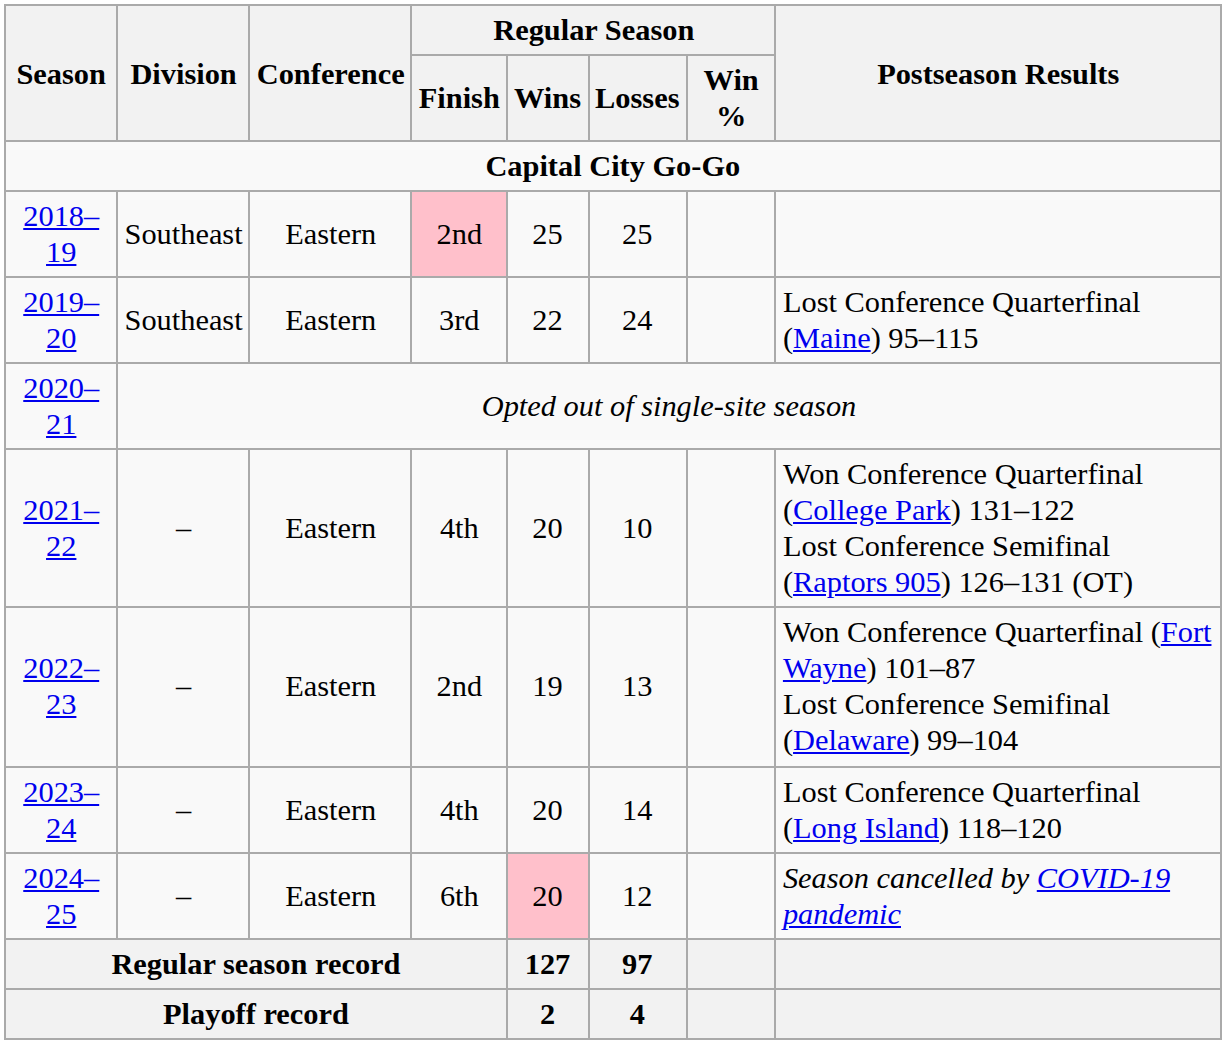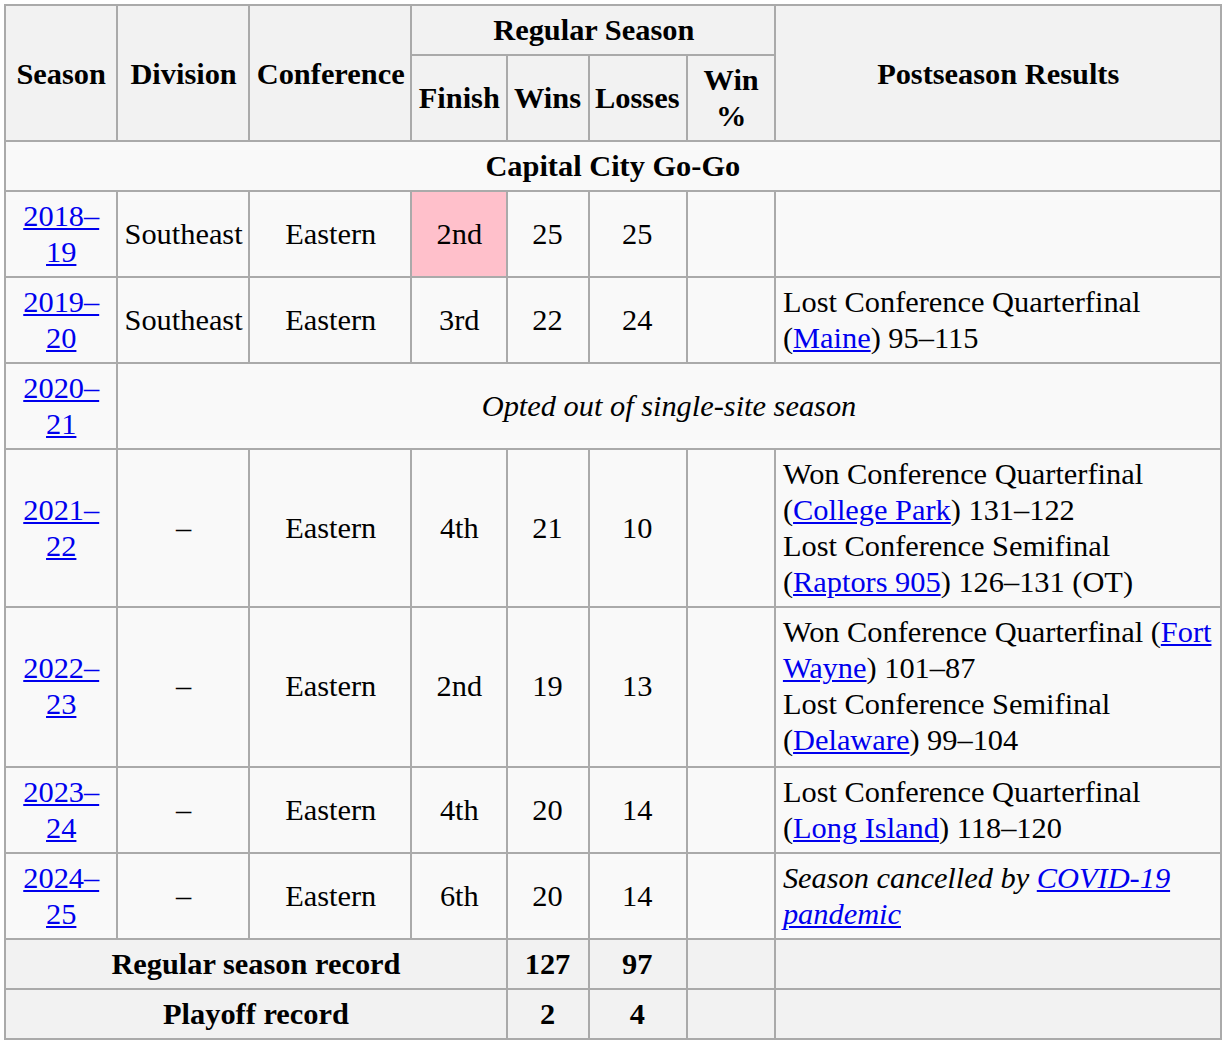(547, 528) 20 -> (547, 528) 21
(547, 894) pink background -> (547, 894) no background
(637, 894) 12 -> (637, 894) 14
